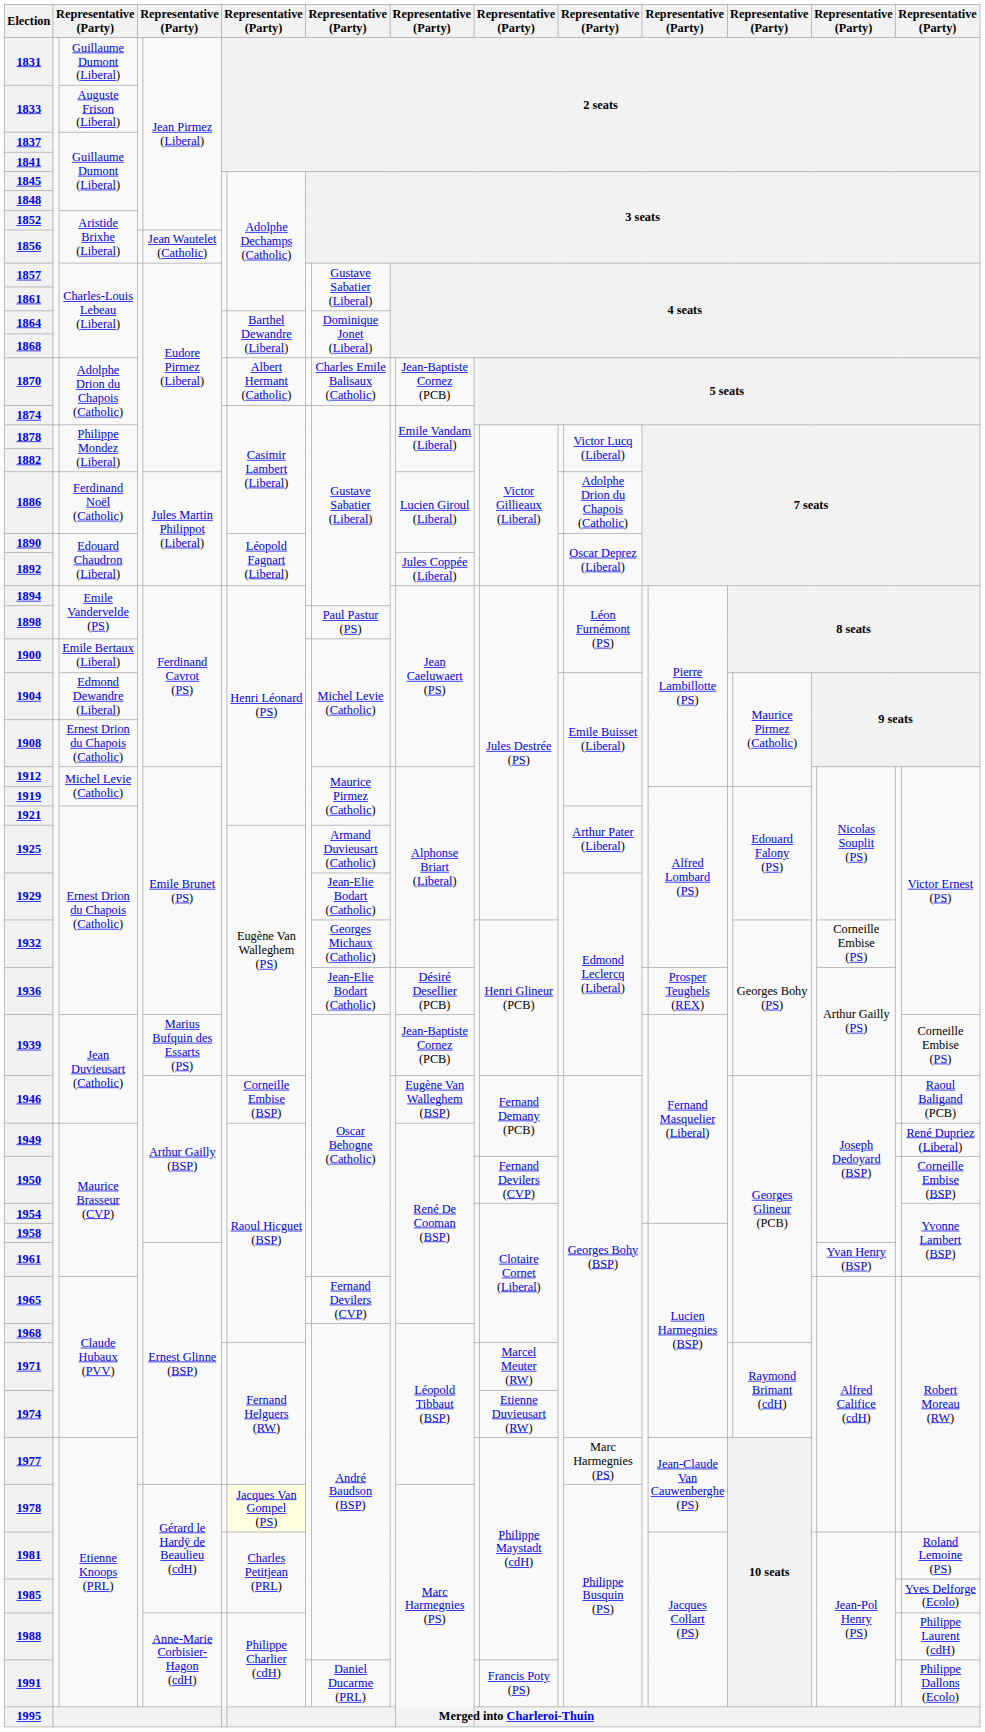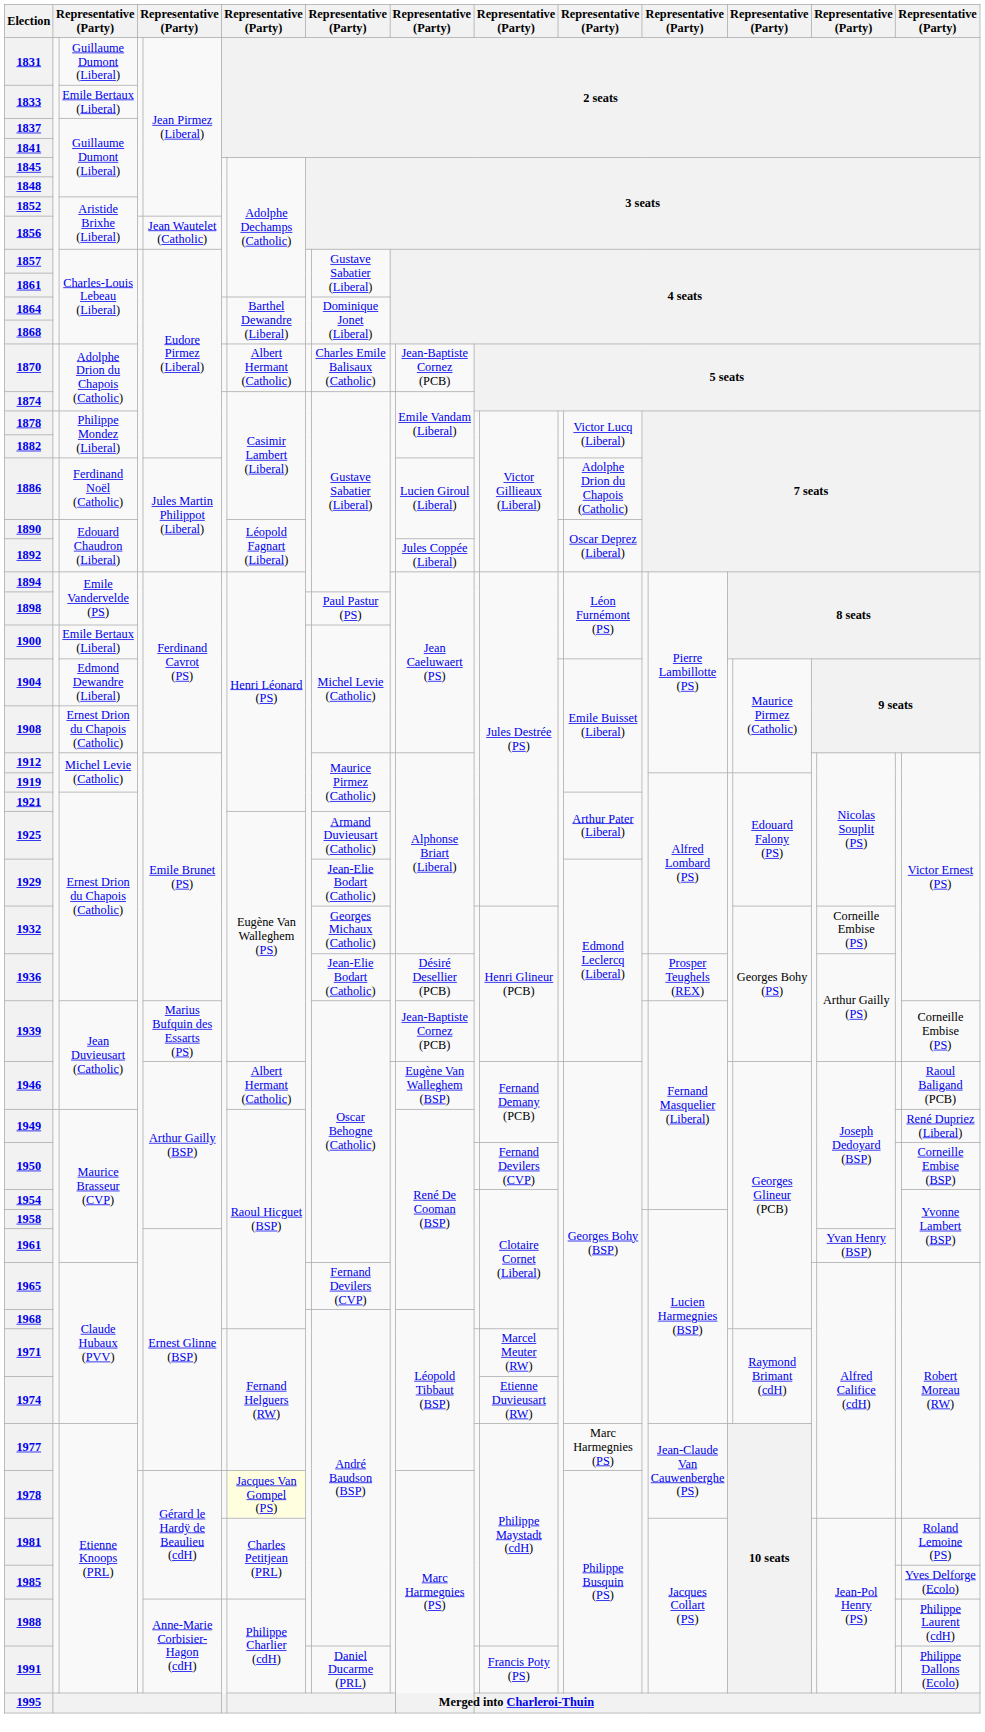(98, 108) Auguste Frison (Liberal) -> (98, 101) Emile Bertaux (Liberal)
(266, 1099) Corneille Embise (BSP) -> (266, 1085) Albert Hermant (Catholic)
